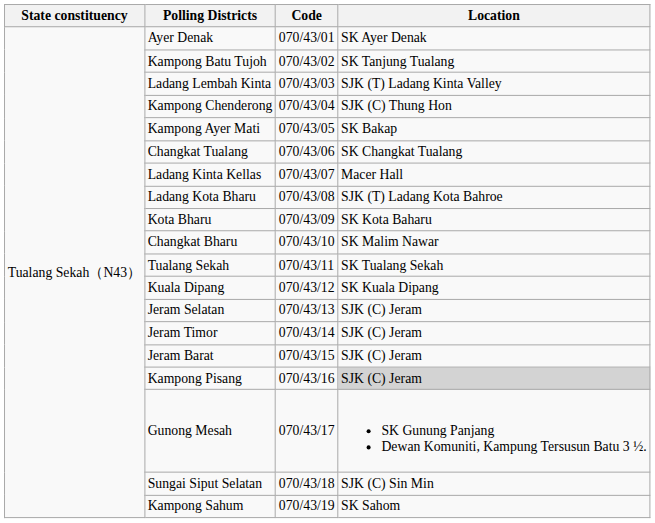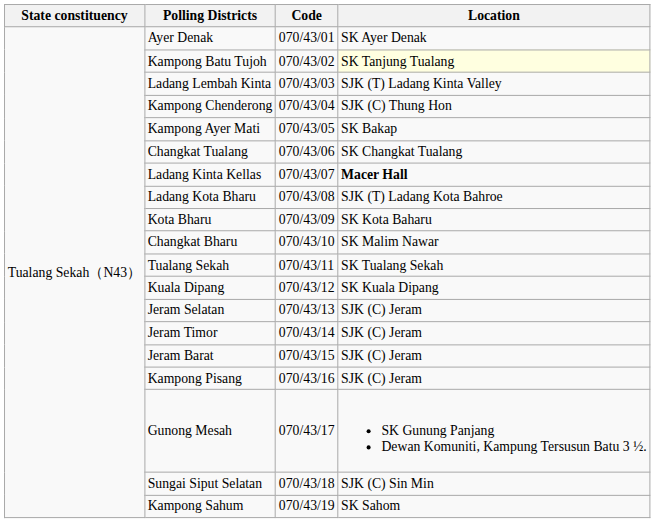(398, 60) no background -> (398, 60) lightyellow background
(372, 174) normal -> (374, 174) bold
(381, 378) lightgrey background -> (381, 378) no background
